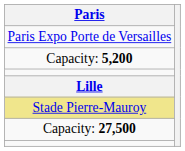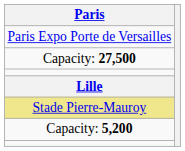(89, 58) Capacity: 5,200 -> (89, 58) Capacity: 27,500
(89, 129) Capacity: 27,500 -> (89, 129) Capacity: 5,200
